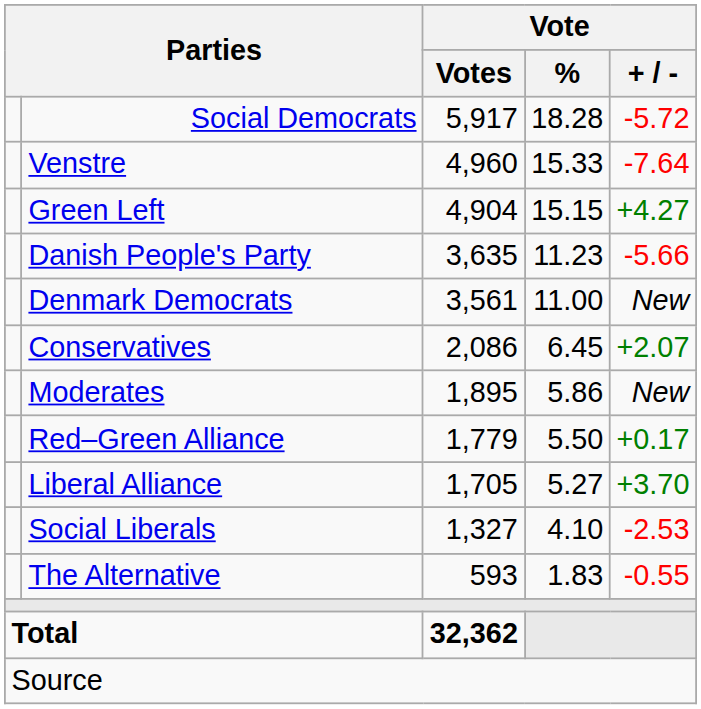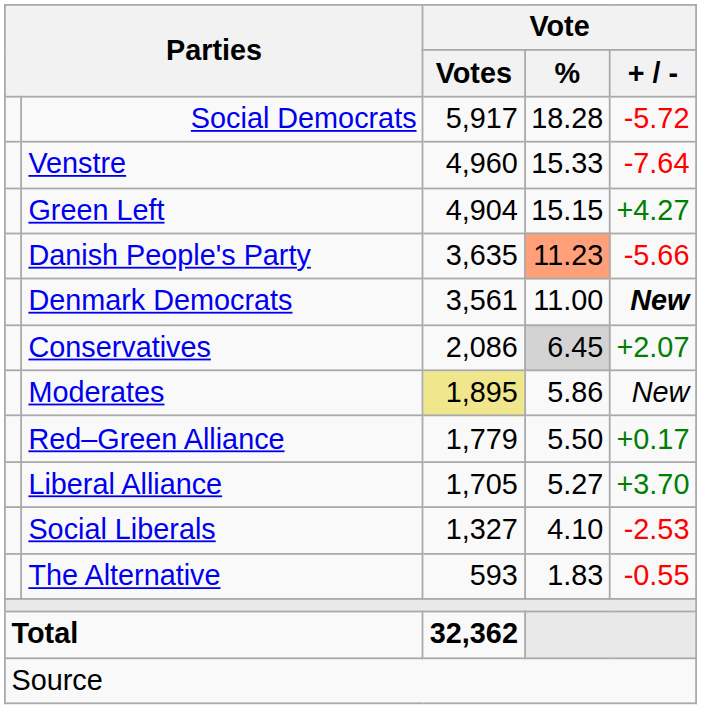(568, 255) no background -> (568, 255) lightsalmon background
(661, 301) normal -> (660, 301) bold
(575, 347) no background -> (575, 347) lightgrey background
(482, 392) no background -> (482, 392) khaki background
